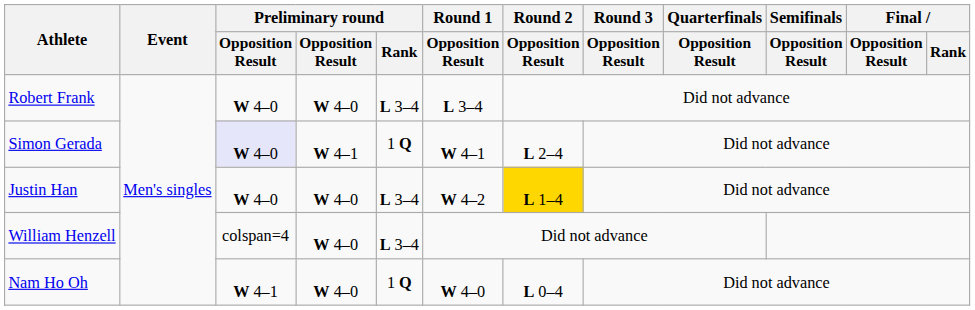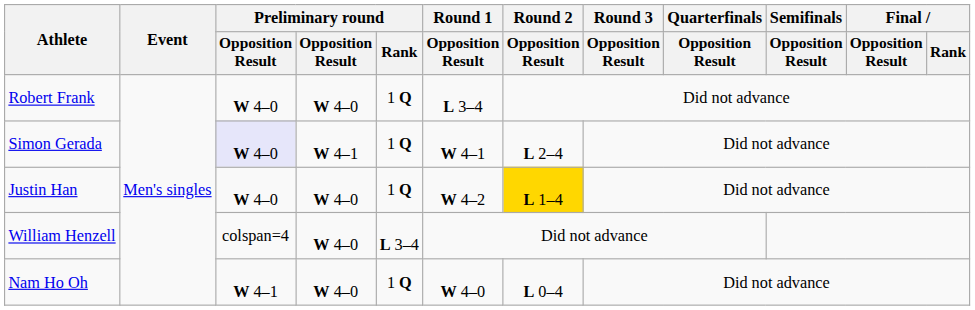(399, 107) L 3–4 -> (399, 98) 1 Q
(399, 199) L 3–4 -> (399, 190) 1 Q
